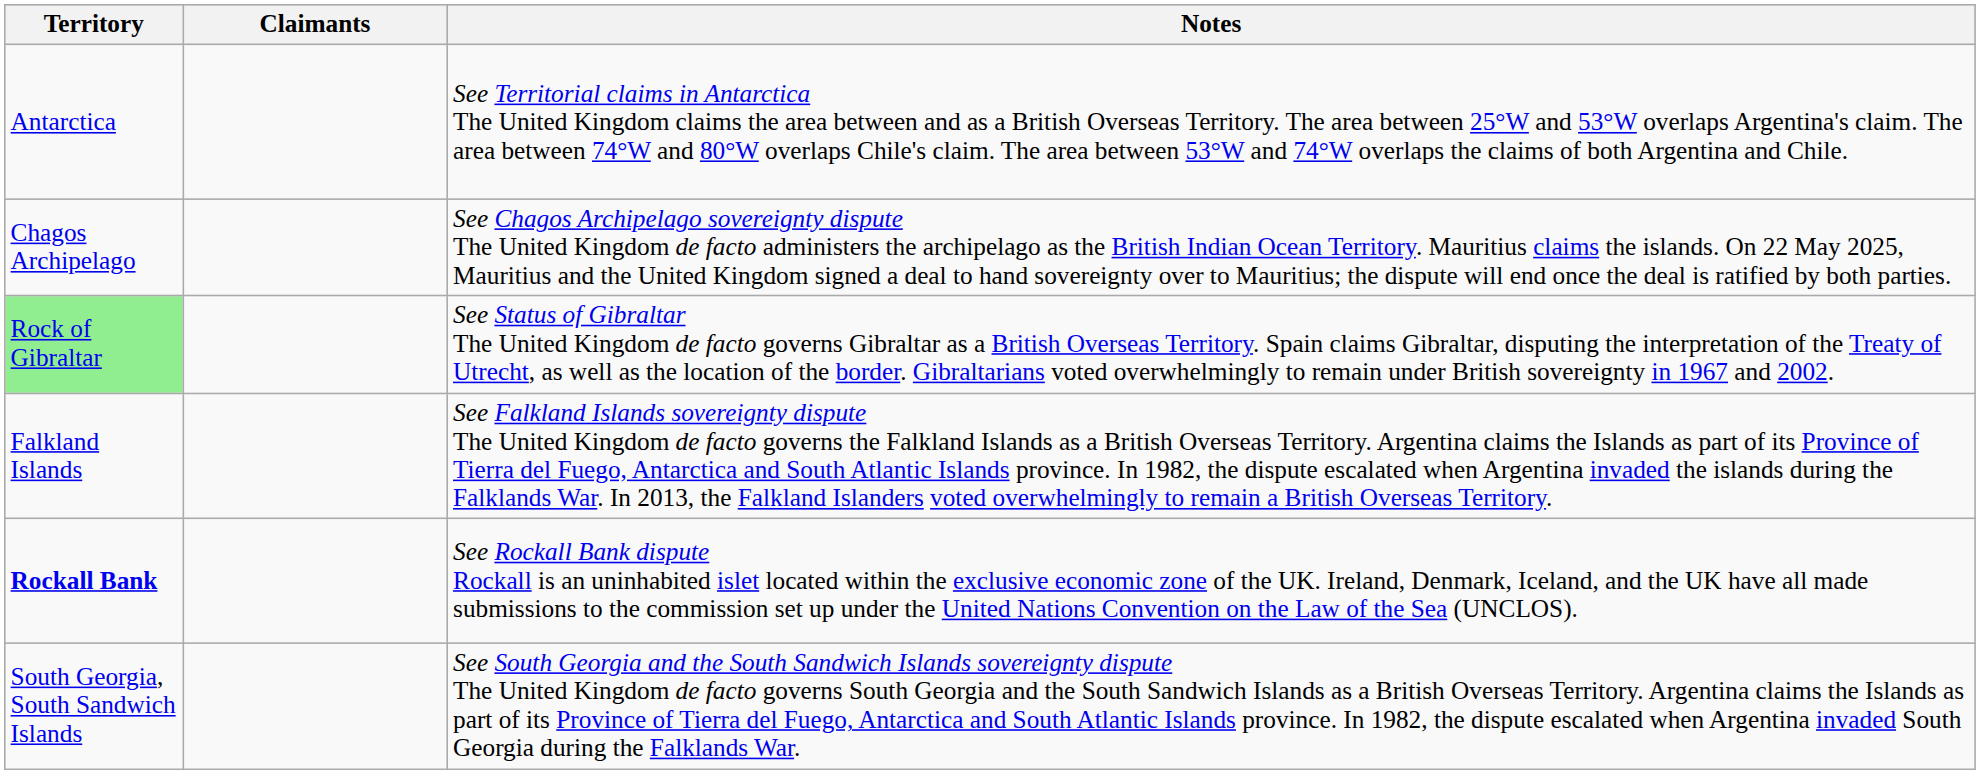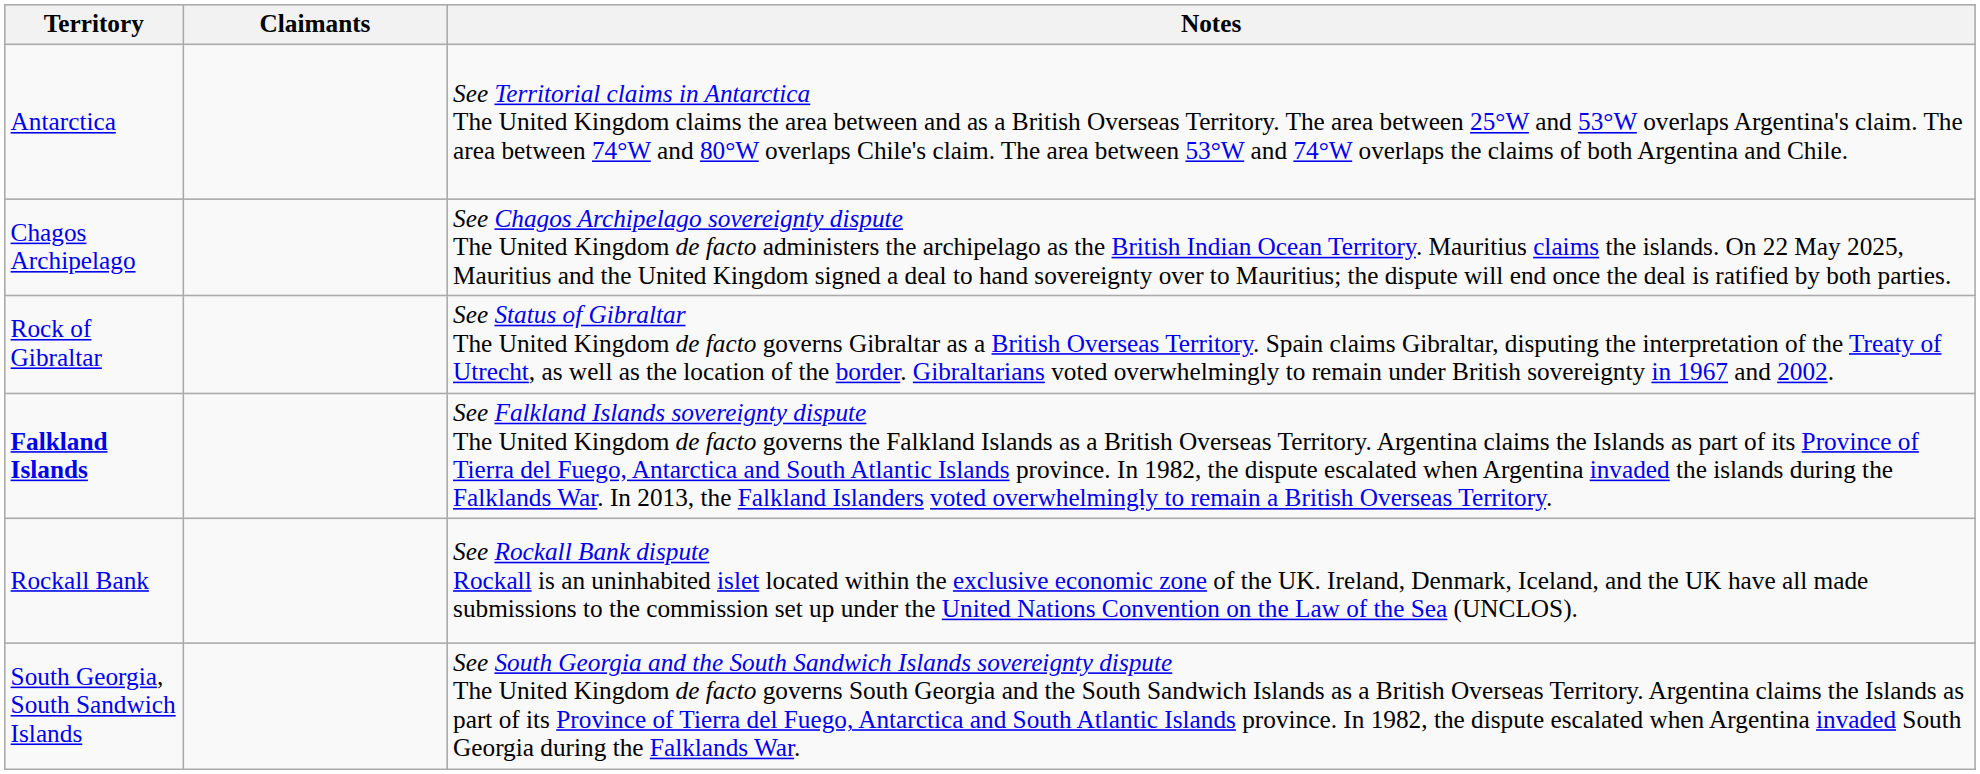(56, 343) lightgreen background -> (56, 343) no background
(55, 455) normal -> (59, 455) bold
(84, 580) bold -> (80, 580) normal
